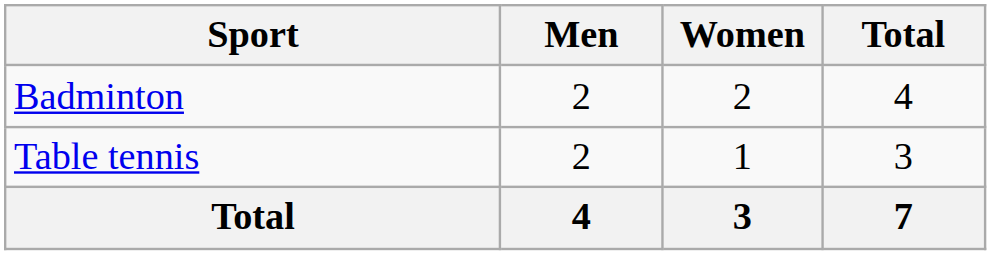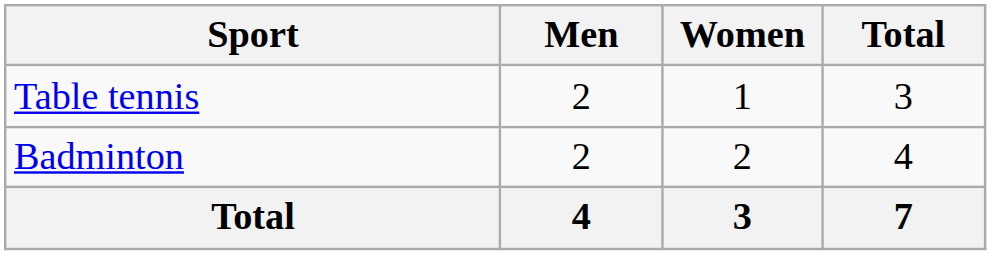rows swapped: (99, 95) <-> (107, 156)
